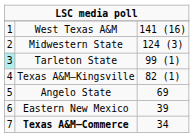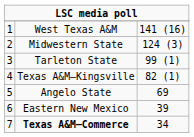(10, 61) paleturquoise background -> (10, 61) no background
